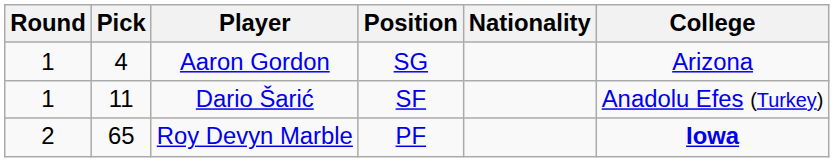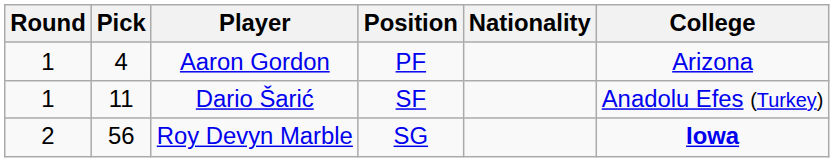(411, 61) SG -> (411, 61) PF
(121, 136) 65 -> (121, 136) 56
(411, 136) PF -> (411, 136) SG
